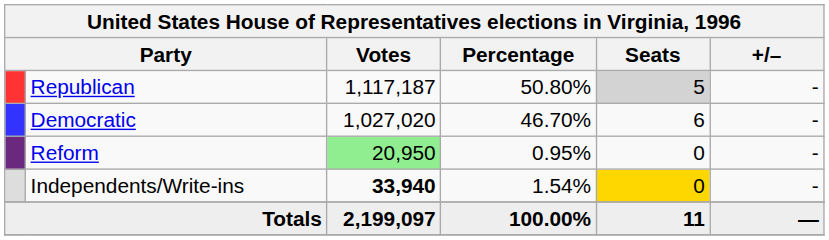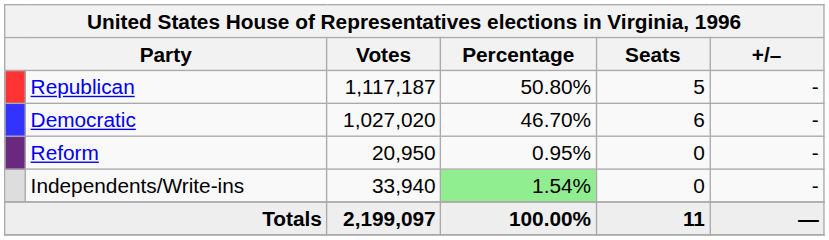(699, 87) lightgrey background -> (699, 87) no background
(404, 153) lightgreen background -> (404, 153) no background
(404, 186) bold -> (404, 186) normal
(562, 186) no background -> (562, 186) lightgreen background
(699, 186) gold background -> (699, 186) no background
